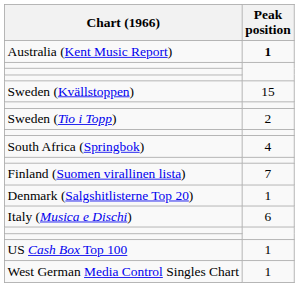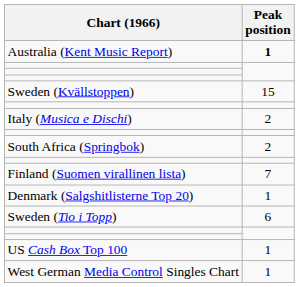(62, 119) Sweden (Tio i Topp) -> (70, 119) Italy (Musica e Dischi)
(268, 146) 4 -> (268, 146) 2
(70, 216) Italy (Musica e Dischi) -> (62, 216) Sweden (Tio i Topp)
